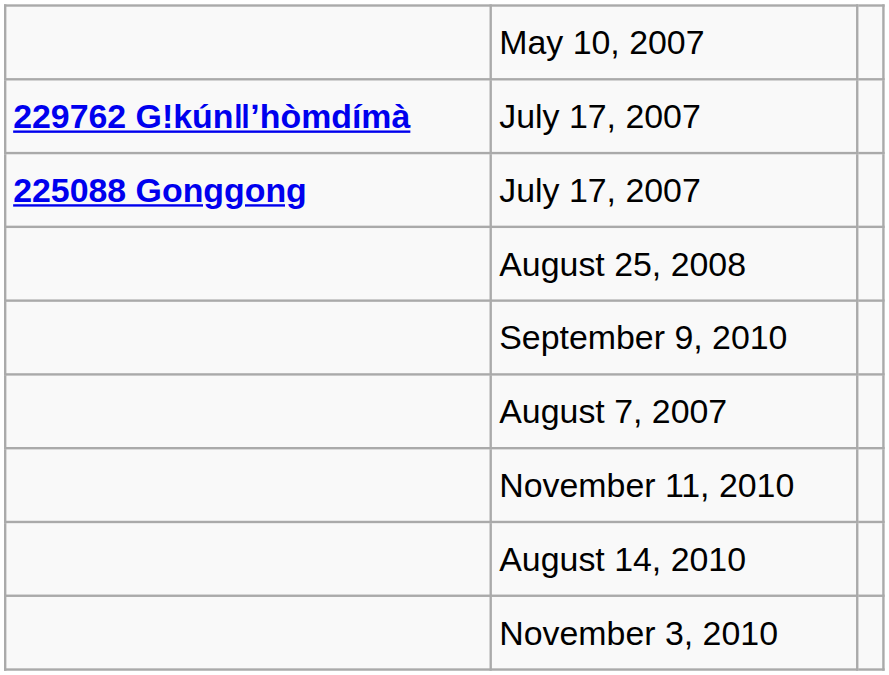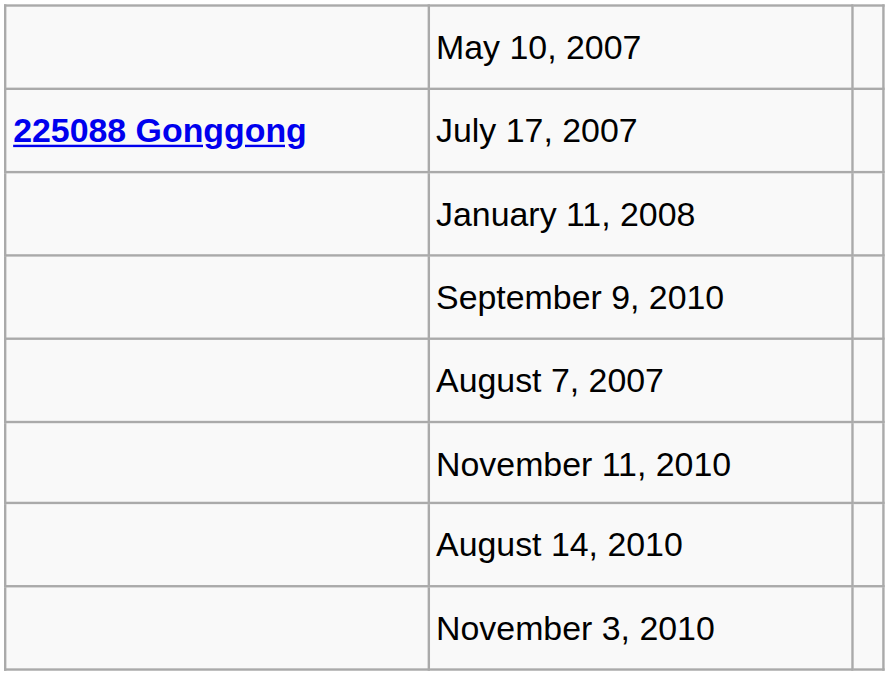- row: (212, 117)
- row: (248, 264)
+ row: (217, 214)
